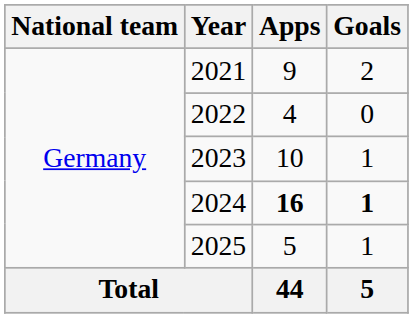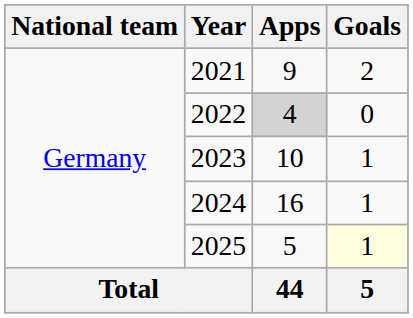(290, 114) no background -> (290, 114) lightgrey background
(290, 202) bold -> (290, 202) normal
(367, 202) bold -> (367, 202) normal
(367, 245) no background -> (367, 245) lightyellow background
